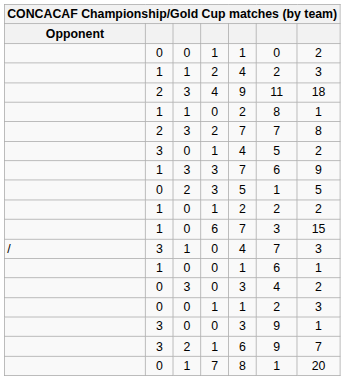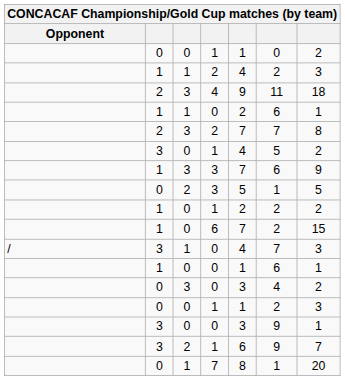(277, 111) 8 -> (277, 111) 6
(277, 229) 3 -> (277, 229) 2
